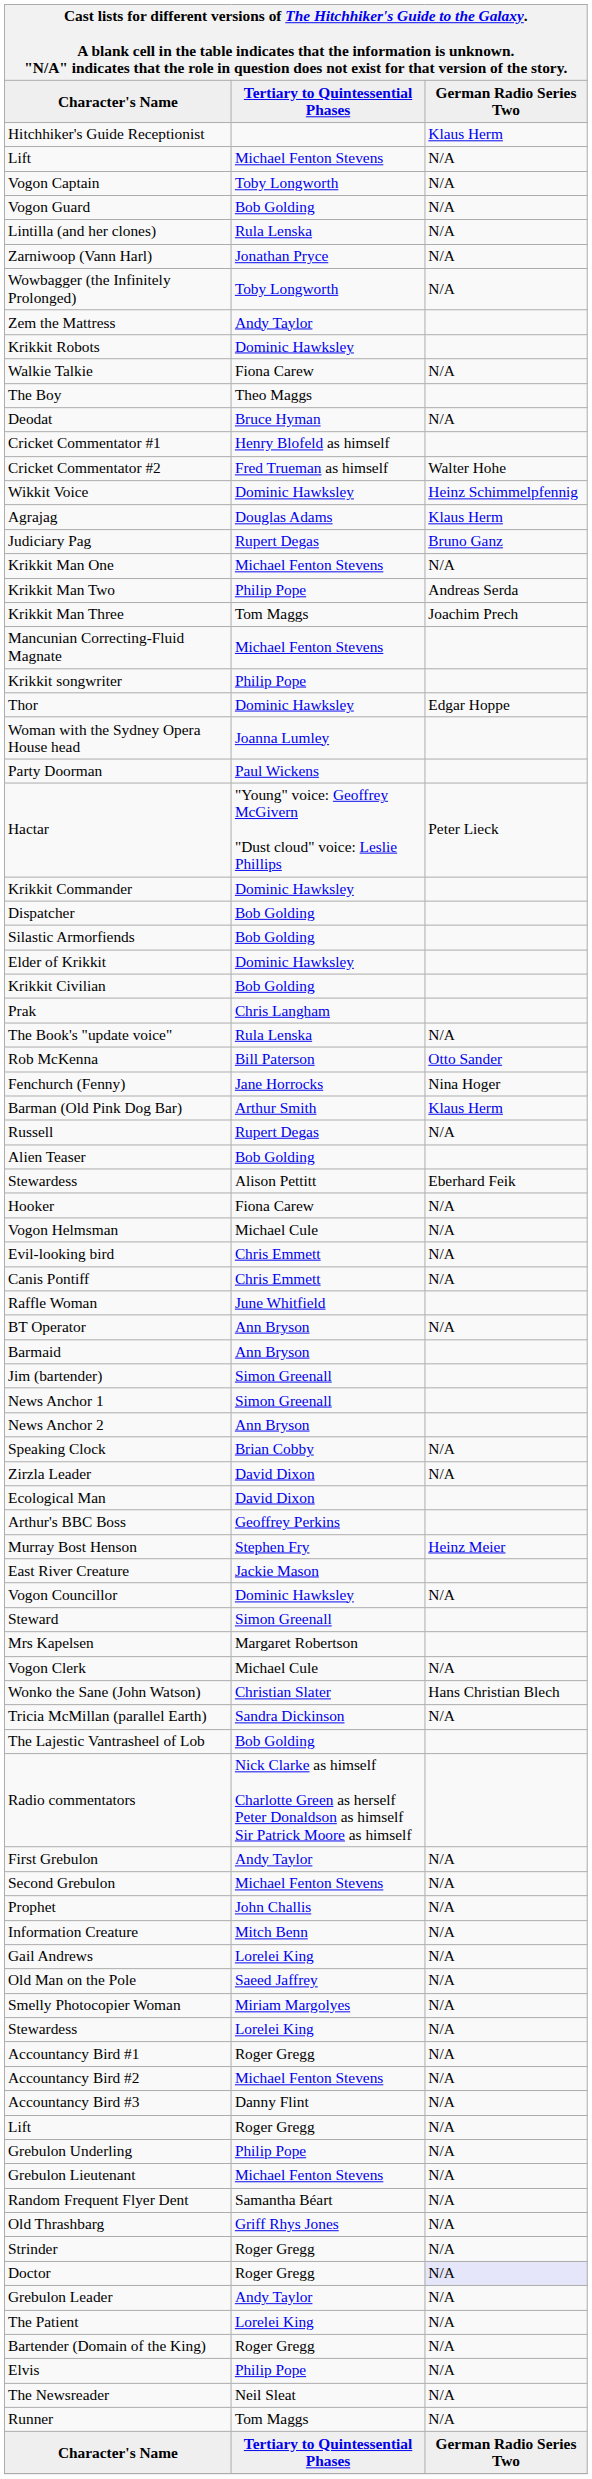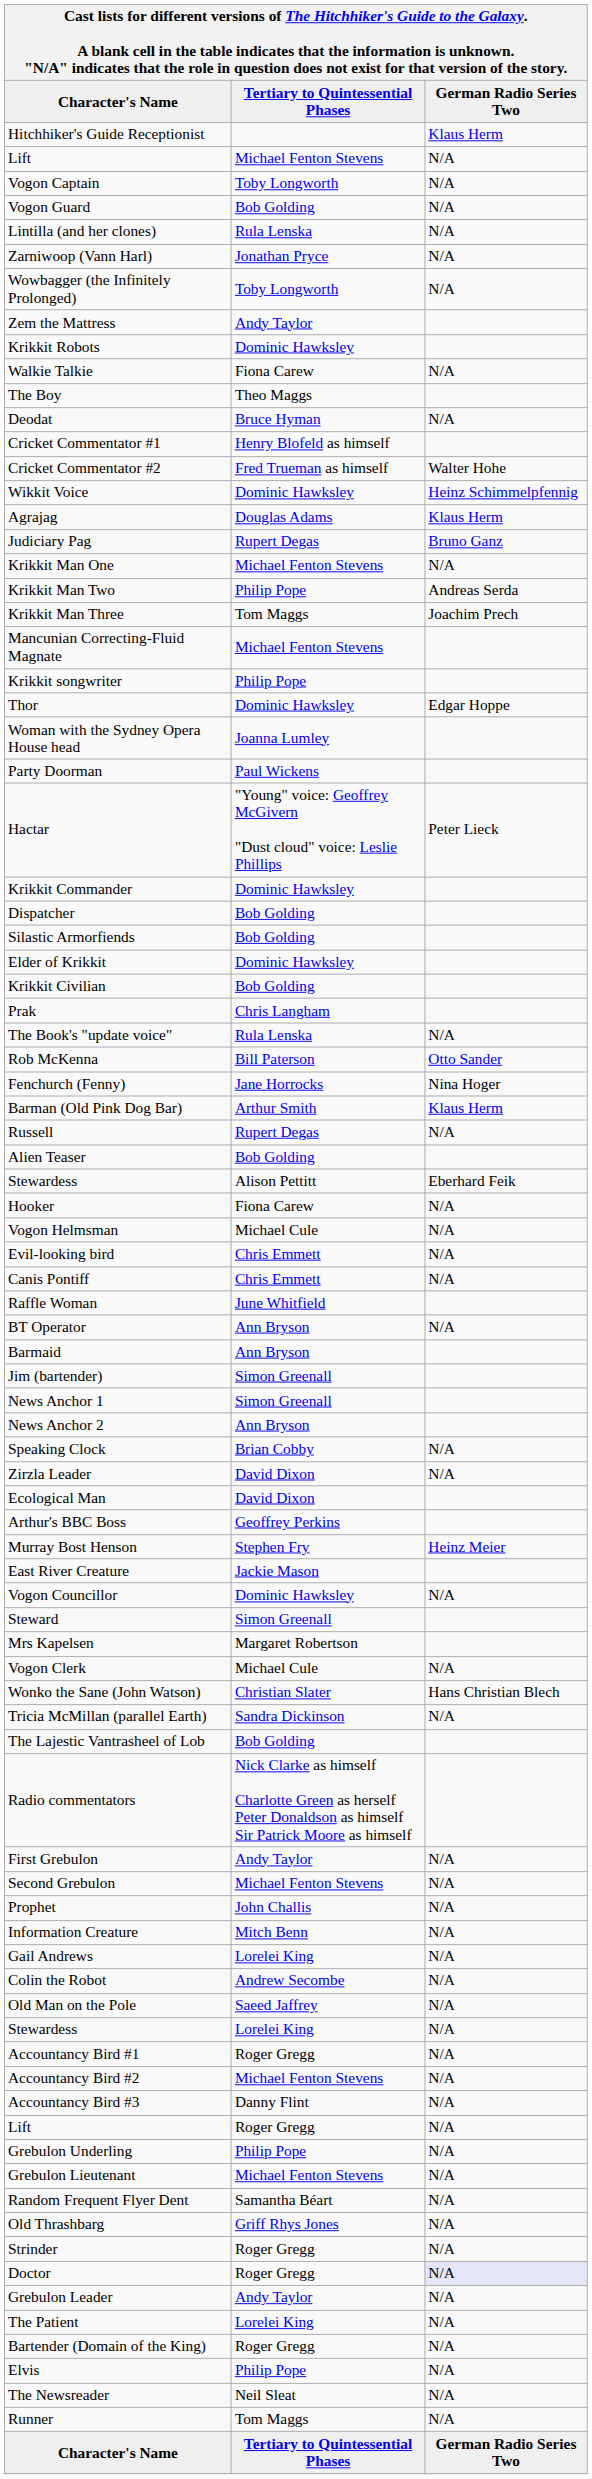+ row: (57, 1981)
- row: (94, 2005)
